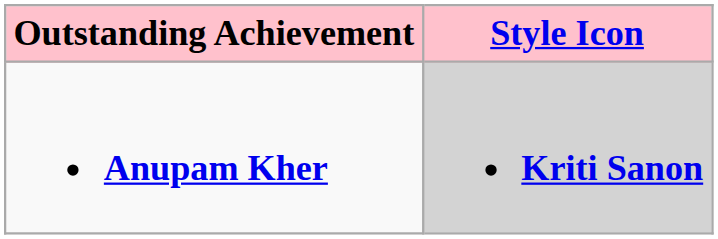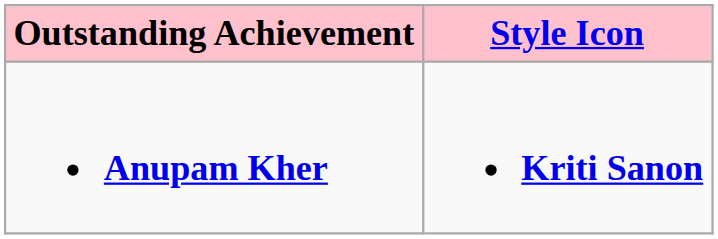(567, 168) lightgrey background -> (567, 168) no background
